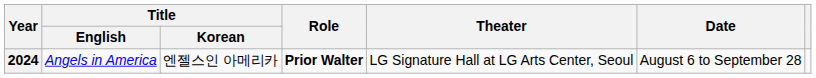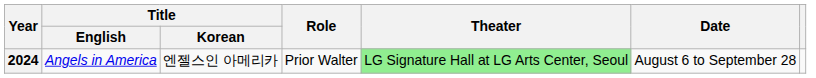(324, 60) bold -> (321, 60) normal
(501, 60) no background -> (496, 60) lightgreen background
